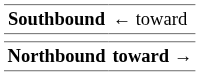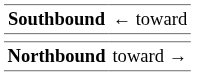(152, 56) bold -> (150, 56) normal
